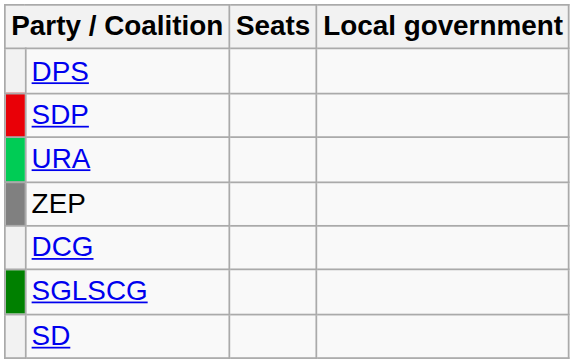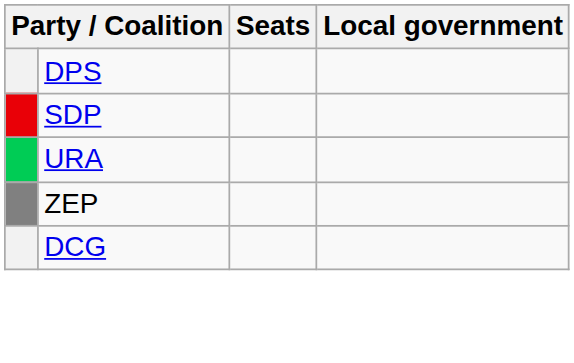- row: (90, 291)
- row: (51, 335)
